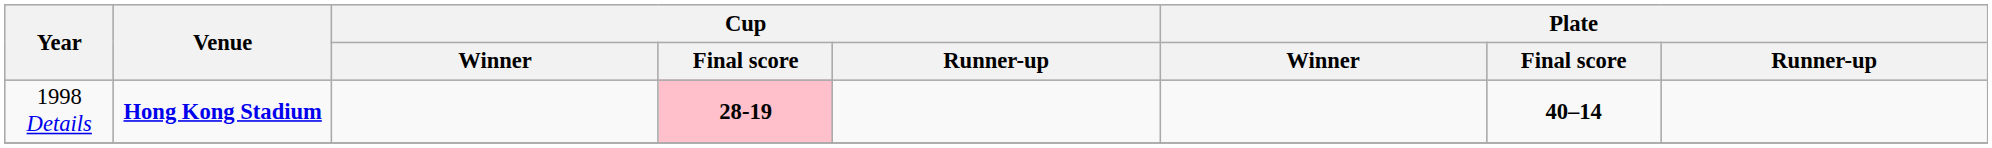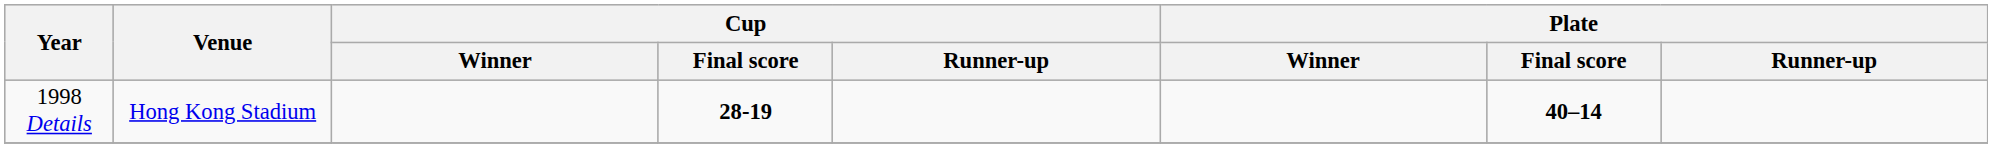(223, 111) bold -> (223, 111) normal
(746, 111) pink background -> (746, 111) no background
